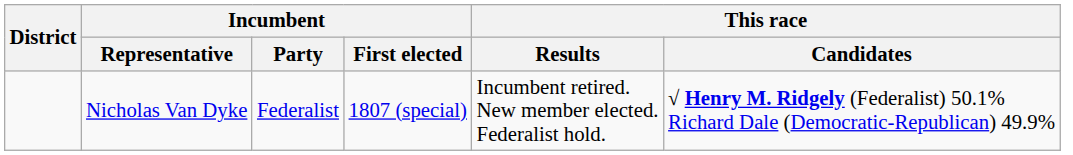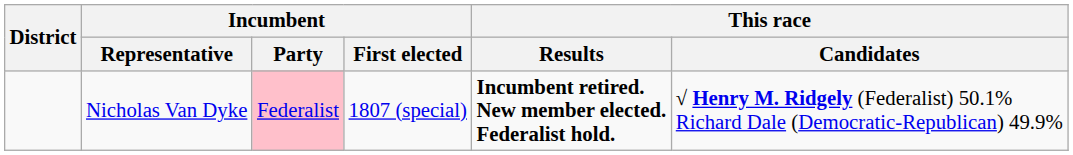(298, 110) no background -> (298, 110) pink background
(568, 110) normal -> (571, 110) bold
